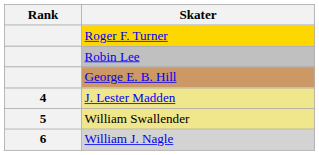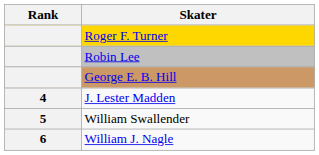(130, 98) khaki background -> (130, 98) no background
(137, 118) khaki background -> (137, 118) no background
(129, 139) lightgrey background -> (129, 139) no background
